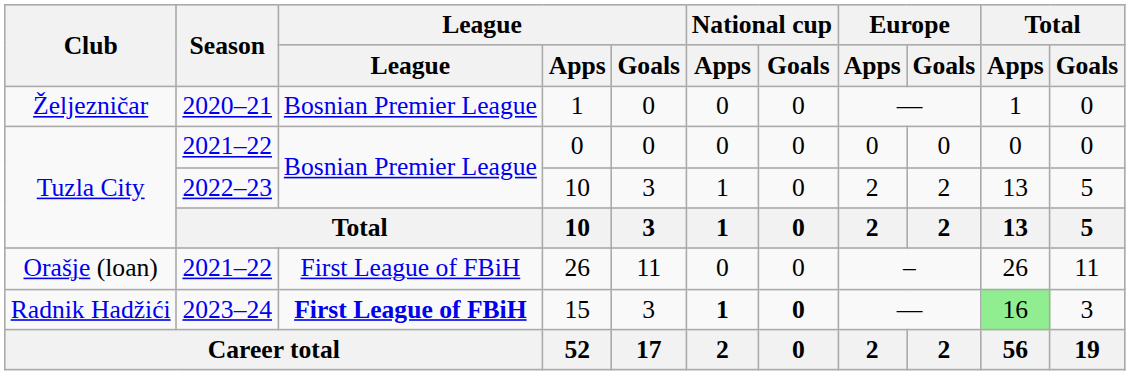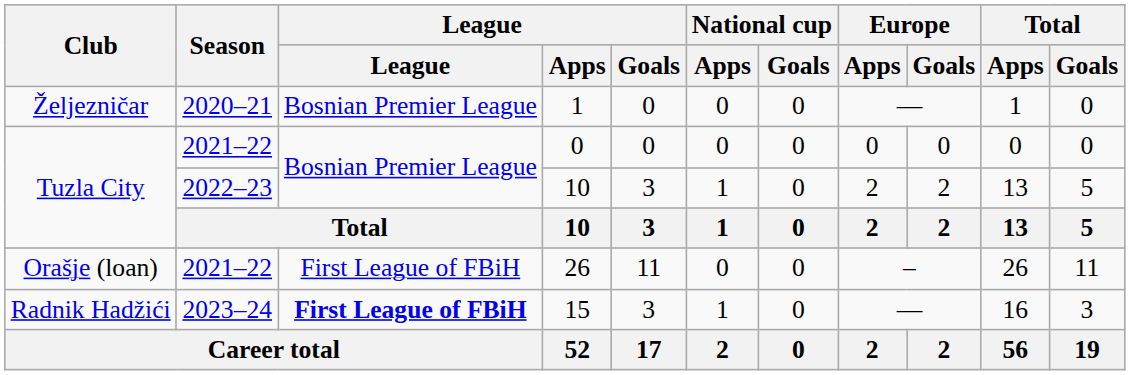(722, 308) bold -> (722, 308) normal
(798, 308) bold -> (798, 308) normal
(1015, 308) lightgreen background -> (1015, 308) no background
